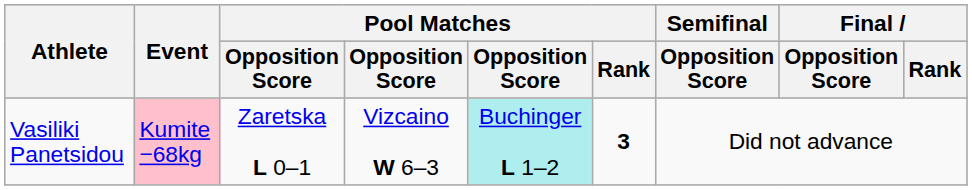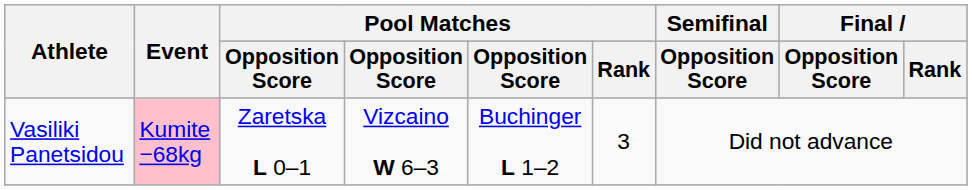(530, 142) paleturquoise background -> (530, 142) no background
(624, 142) bold -> (624, 142) normal
